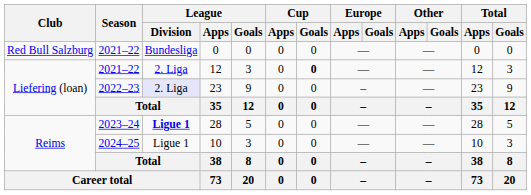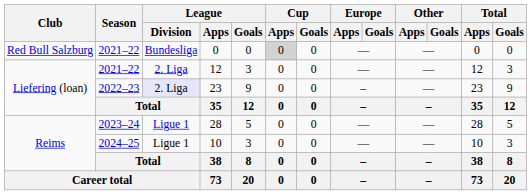(281, 50) no background -> (281, 50) lightgrey background
(314, 69) bold -> (314, 69) normal
(171, 124) bold -> (171, 124) normal
